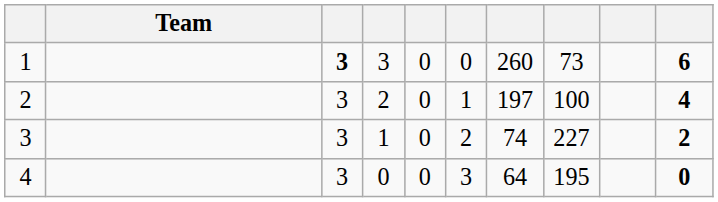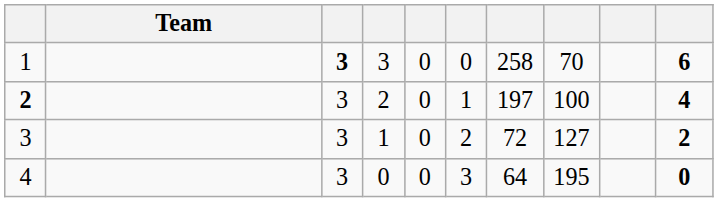(515, 61) 260 -> (515, 61) 258
(571, 61) 73 -> (571, 61) 70
(25, 100) normal -> (25, 100) bold
(515, 138) 74 -> (515, 138) 72
(571, 138) 227 -> (571, 138) 127
